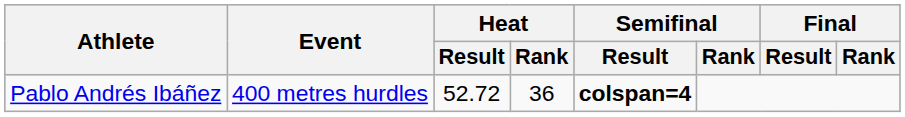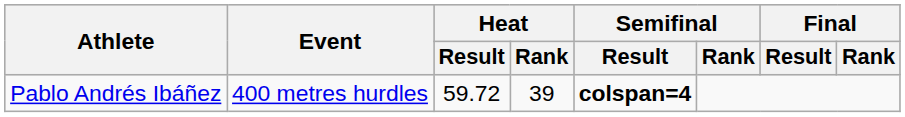(472, 94) 52.72 -> (472, 94) 59.72
(542, 94) 36 -> (542, 94) 39
